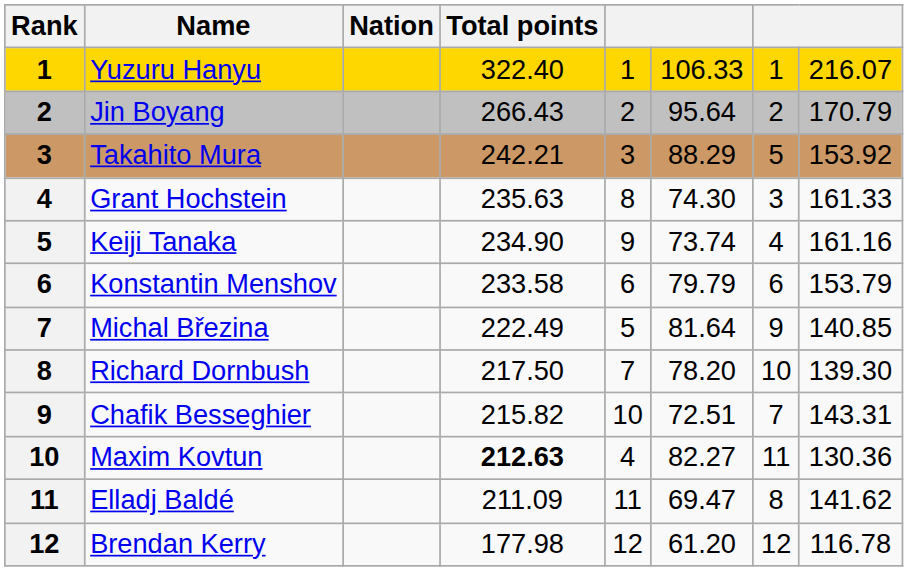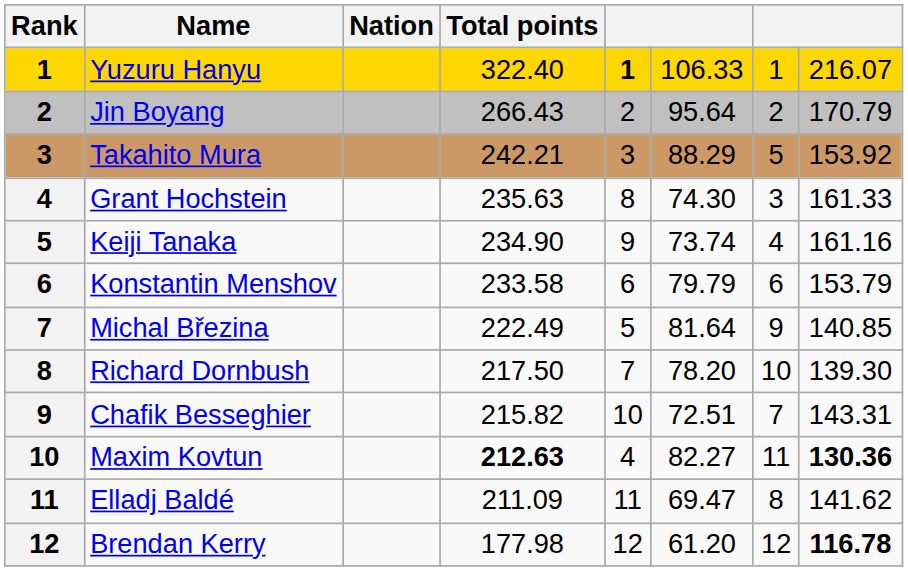(628, 69) normal -> (628, 69) bold
(850, 457) normal -> (850, 457) bold
(850, 543) normal -> (850, 543) bold
